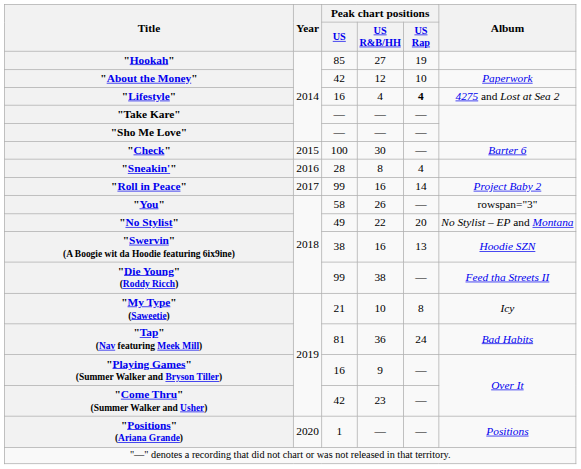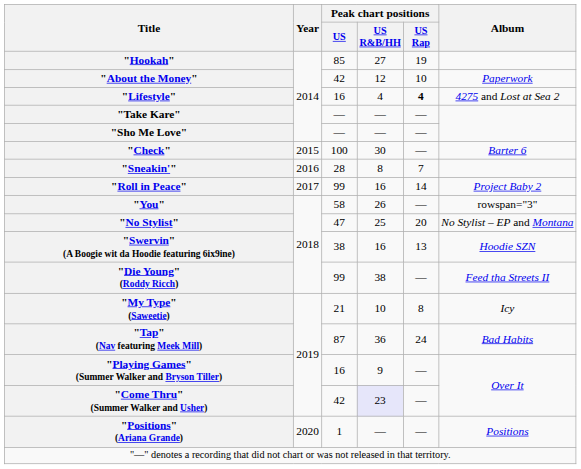(421, 168) 4 -> (421, 168) 7
(339, 222) 49 -> (339, 222) 47
(380, 222) 22 -> (380, 222) 25
(339, 339) 81 -> (339, 339) 87
(380, 400) no background -> (380, 400) lavender background
